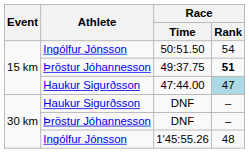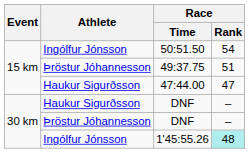(228, 68) bold -> (228, 68) normal
(228, 86) lightblue background -> (228, 86) no background
(228, 140) no background -> (228, 140) paleturquoise background
